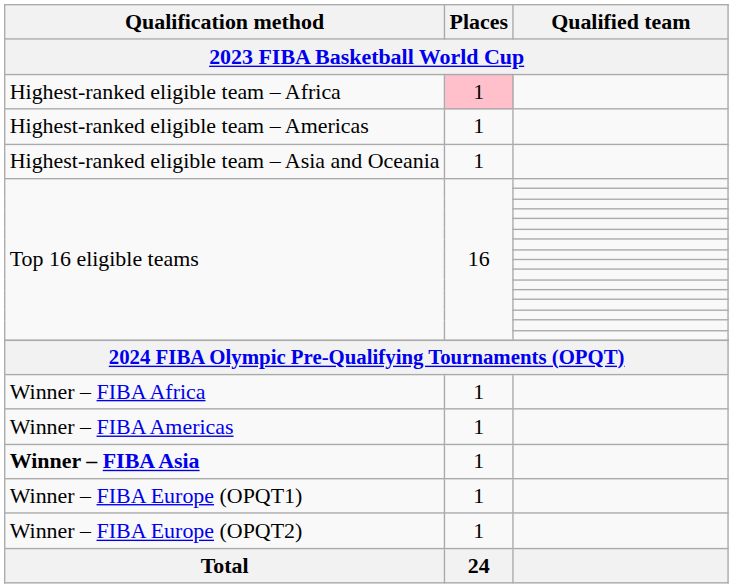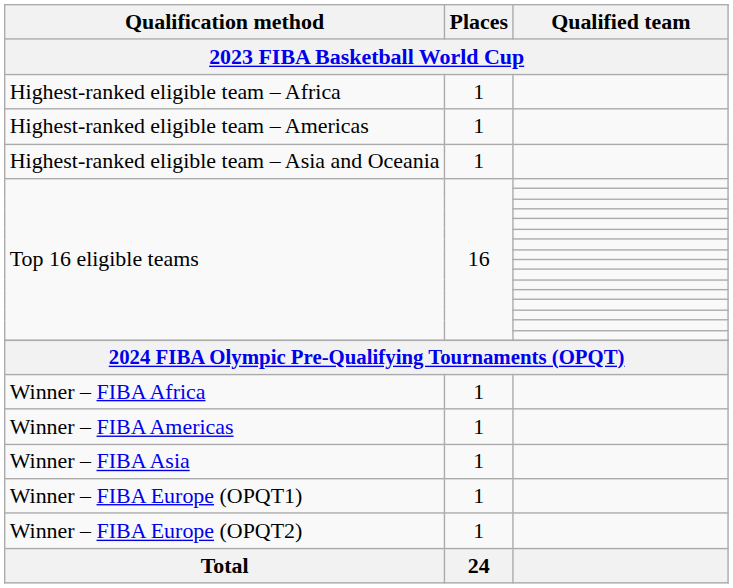(479, 91) pink background -> (479, 91) no background
(105, 461) bold -> (100, 461) normal
